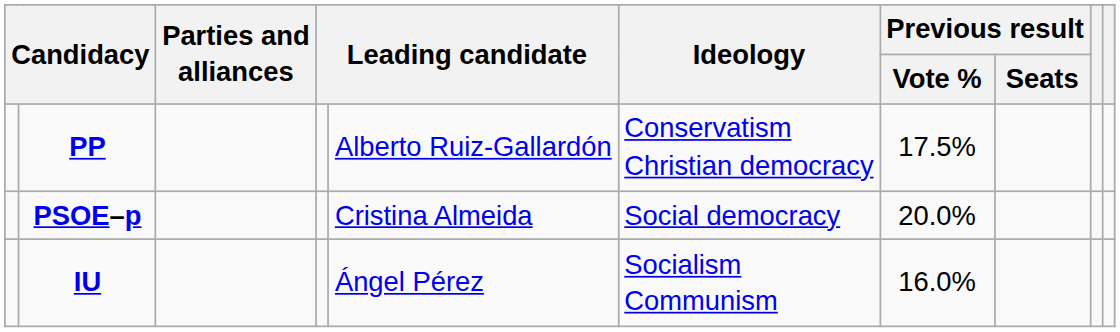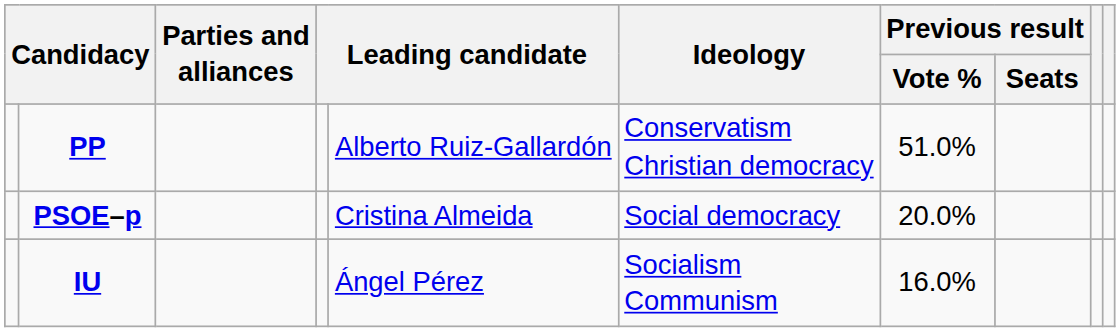(937, 147) 17.5% -> (937, 147) 51.0%
